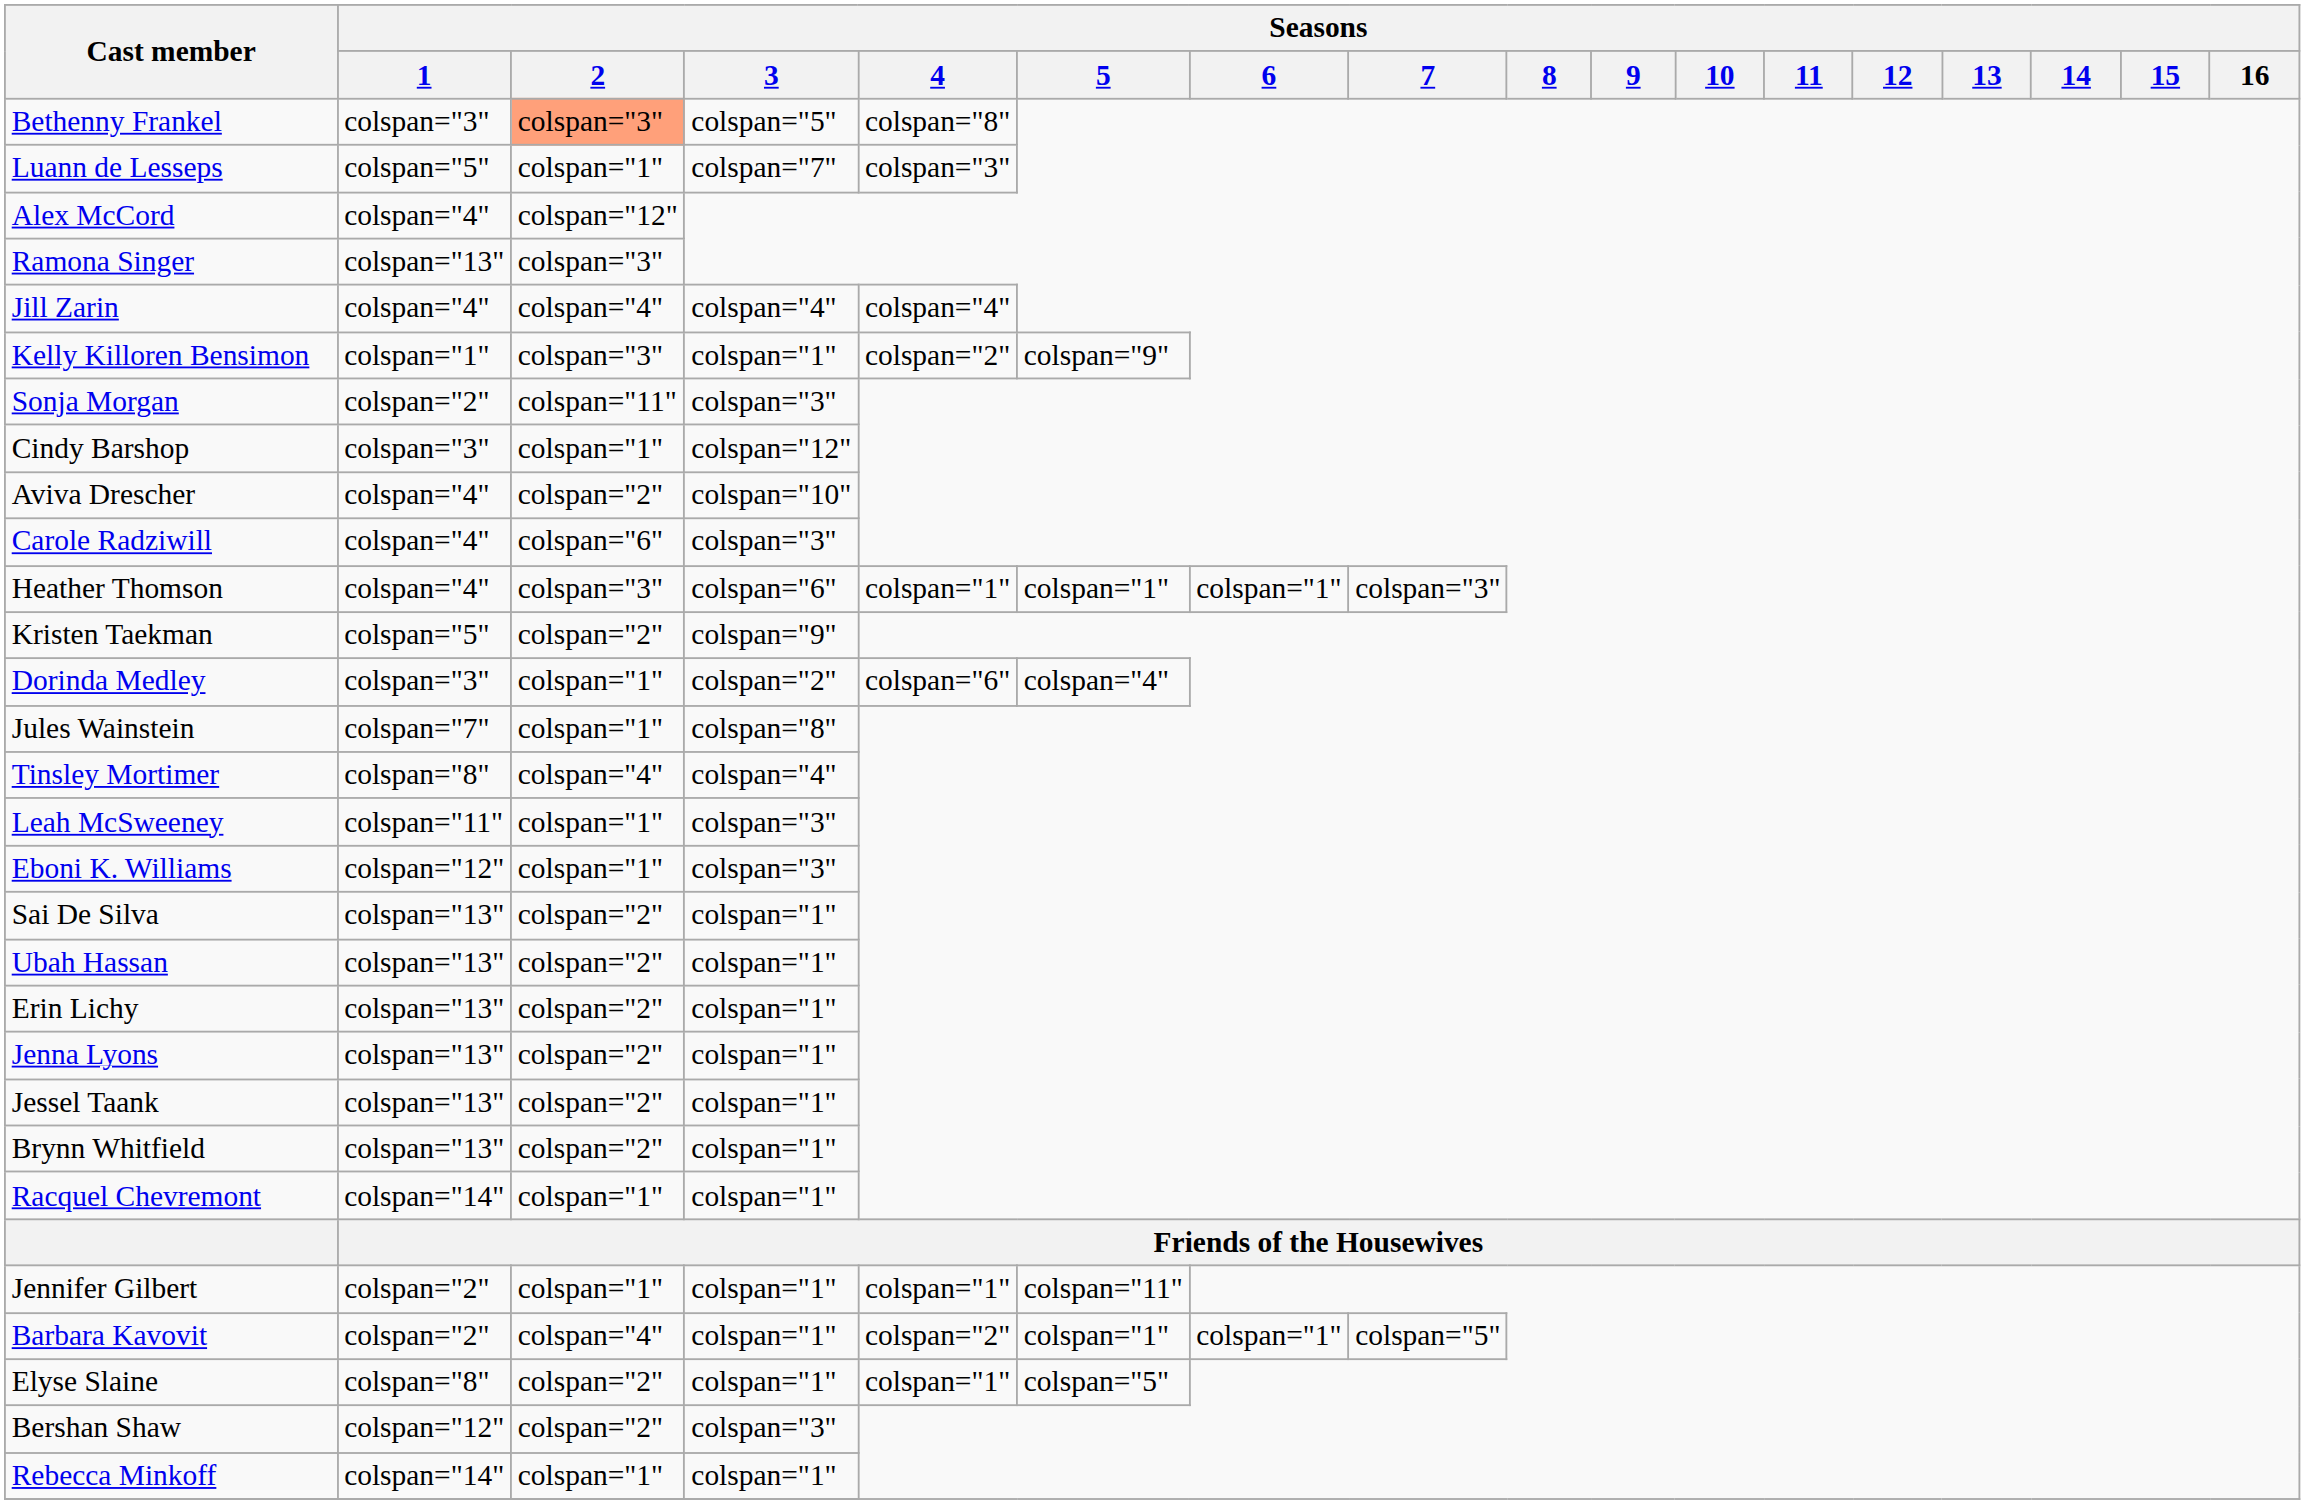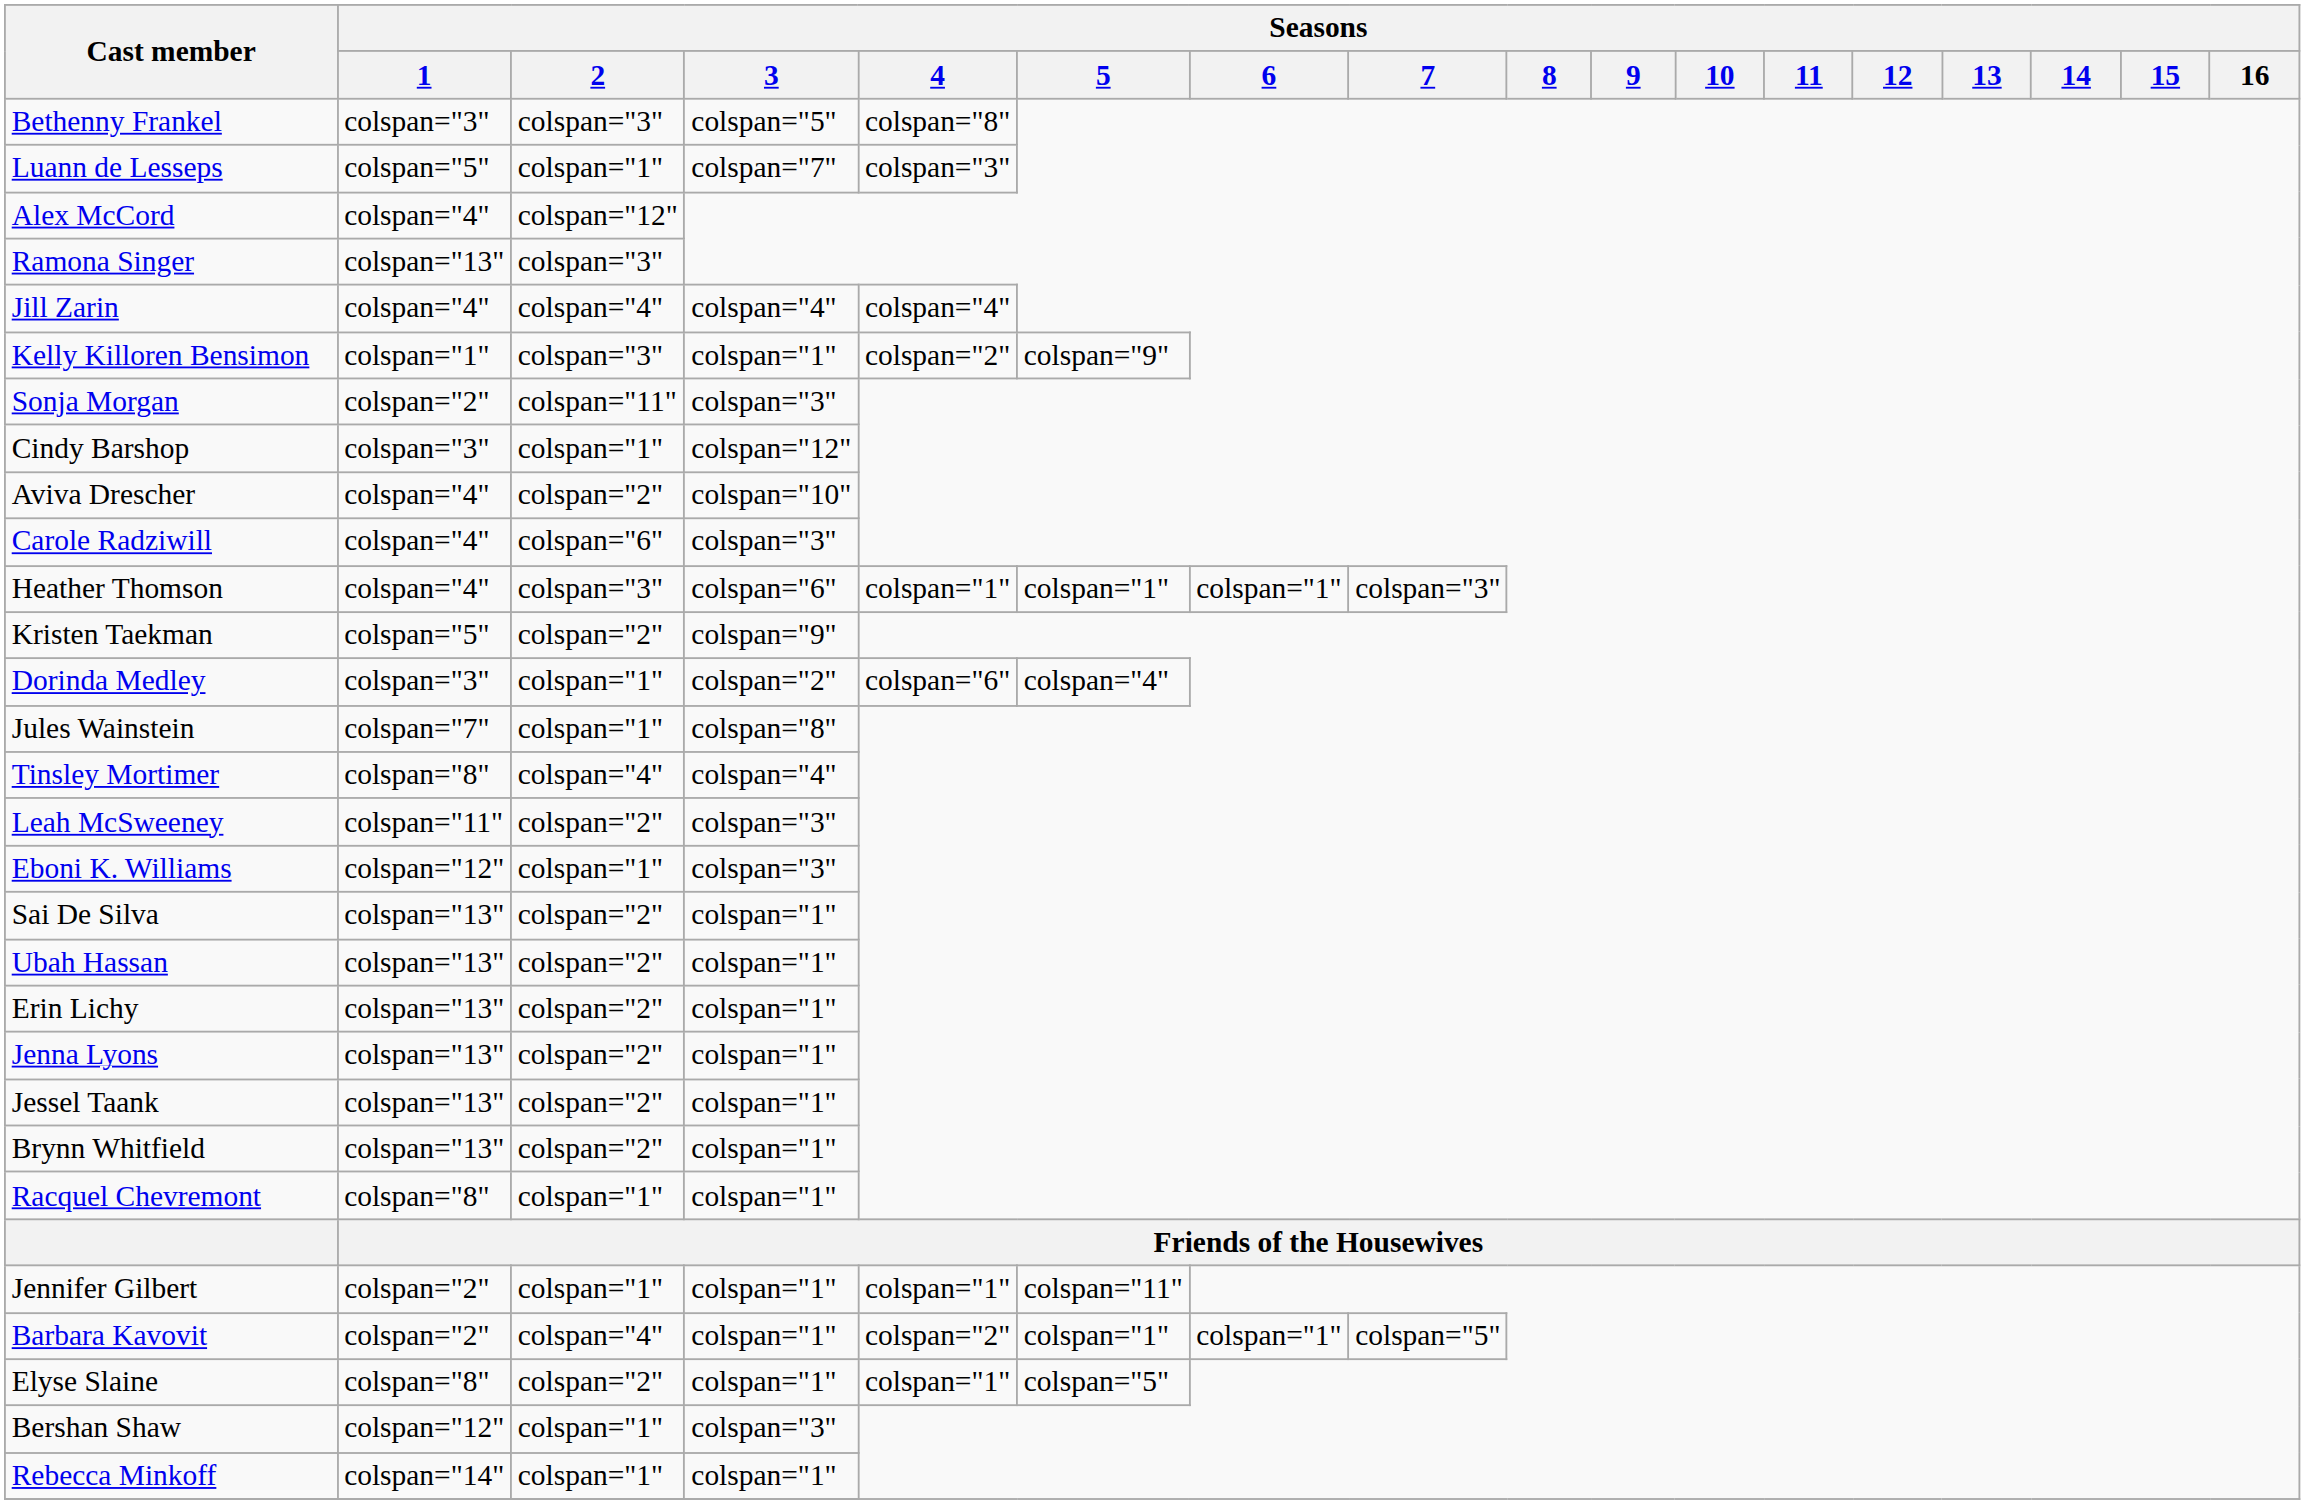(590, 121) lightsalmon background -> (590, 121) no background
(590, 821) colspan="1" -> (590, 821) colspan="2"
(424, 1195) colspan="14" -> (417, 1195) colspan="8"
(590, 1428) colspan="2" -> (590, 1428) colspan="1"
